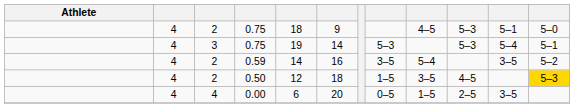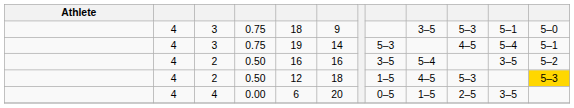(215, 29) 2 -> (215, 29) 3
(427, 29) 4–5 -> (427, 29) 3–5
(467, 46) 5–3 -> (467, 46) 4–5
(255, 62) 0.59 -> (255, 62) 0.50
(296, 62) 14 -> (296, 62) 16
(427, 78) 3–5 -> (427, 78) 4–5
(467, 78) 4–5 -> (467, 78) 5–3
